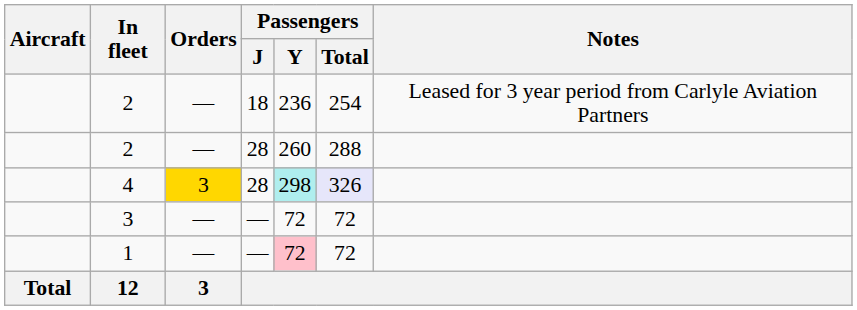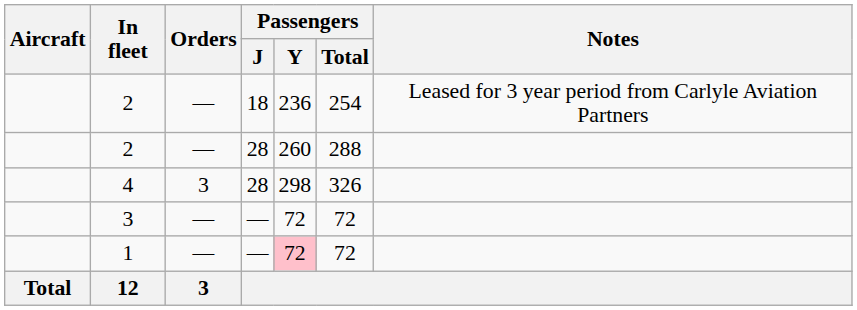(203, 184) gold background -> (203, 184) no background
(295, 184) paleturquoise background -> (295, 184) no background
(345, 184) lavender background -> (345, 184) no background
